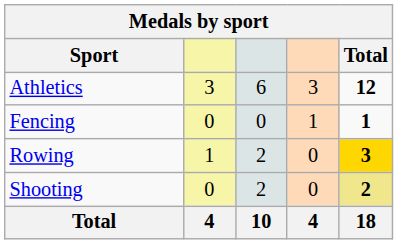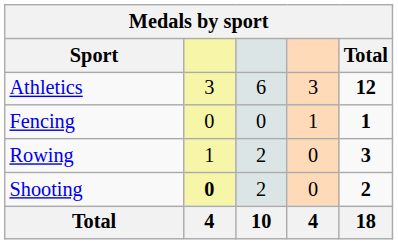(366, 155) gold background -> (366, 155) no background
(209, 189) normal -> (209, 189) bold
(366, 189) khaki background -> (366, 189) no background
